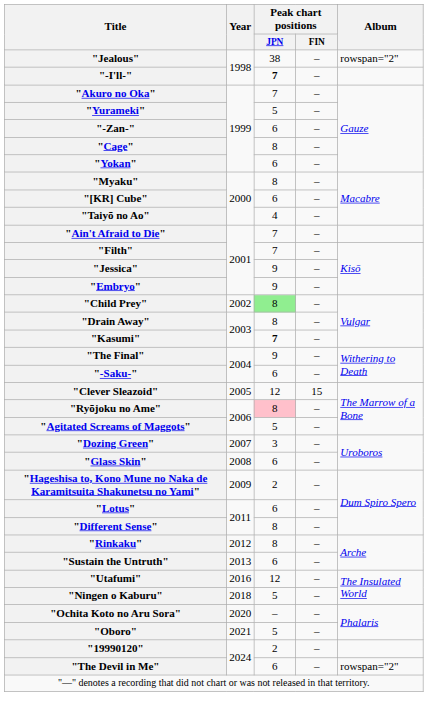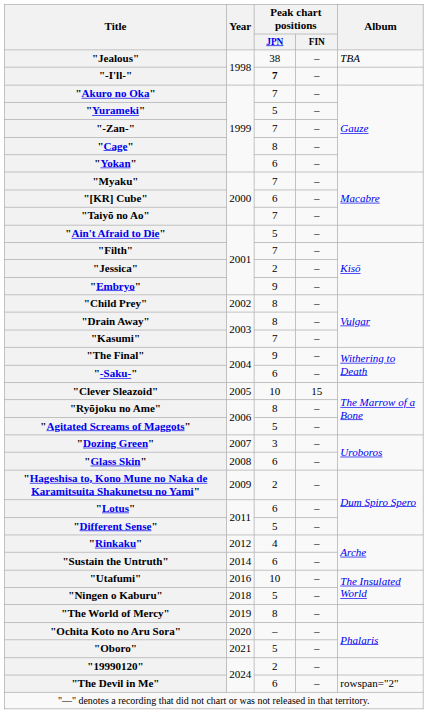(369, 58) rowspan="2" -> (350, 58) TBA
(275, 128) 6 -> (275, 128) 7
(275, 181) 8 -> (275, 181) 7
(275, 216) 4 -> (275, 216) 7
(275, 233) 7 -> (275, 233) 5
(275, 268) 9 -> (275, 268) 2
(275, 303) lightgreen background -> (275, 303) no background
(275, 338) bold -> (275, 338) normal
(275, 391) 12 -> (275, 391) 10
(275, 408) pink background -> (275, 408) no background
(275, 526) 8 -> (275, 526) 5
(275, 543) 8 -> (275, 543) 4
(240, 561) 2013 -> (240, 561) 2014
(275, 578) 12 -> (275, 578) 10
+ row: (115, 613)
